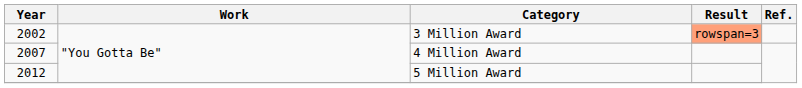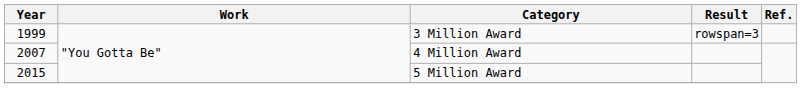(31, 34) 2002 -> (31, 34) 1999
(727, 34) lightsalmon background -> (727, 34) no background
(31, 73) 2012 -> (31, 73) 2015
